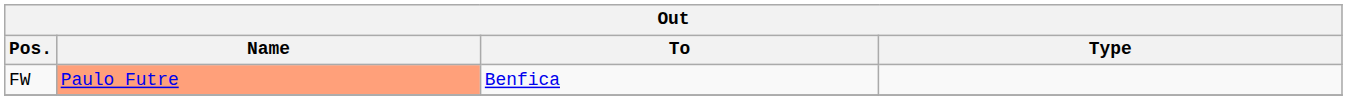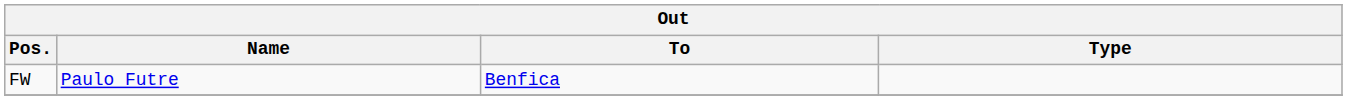(120, 80) lightsalmon background -> (120, 80) no background
